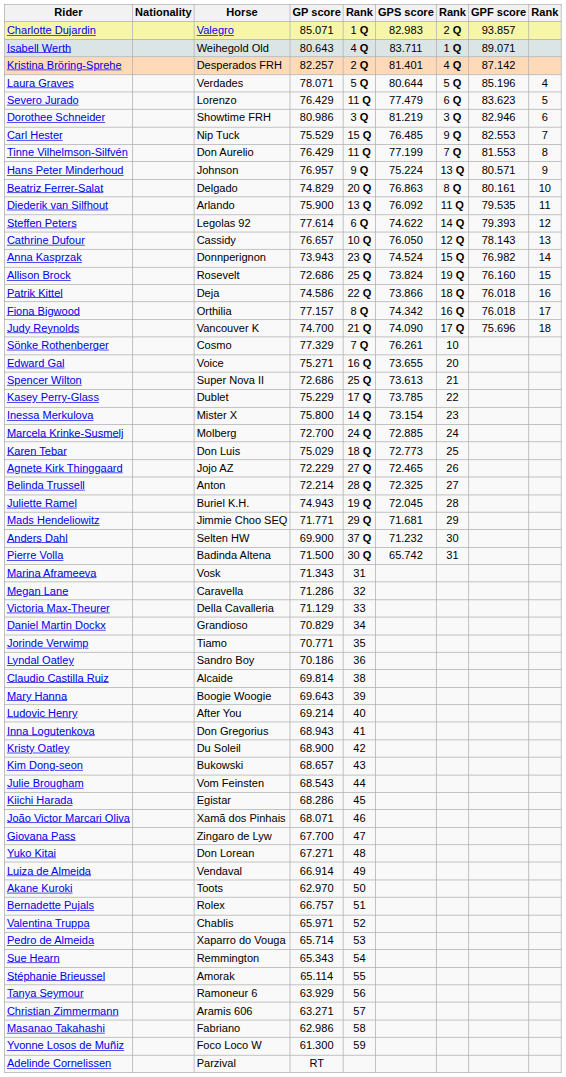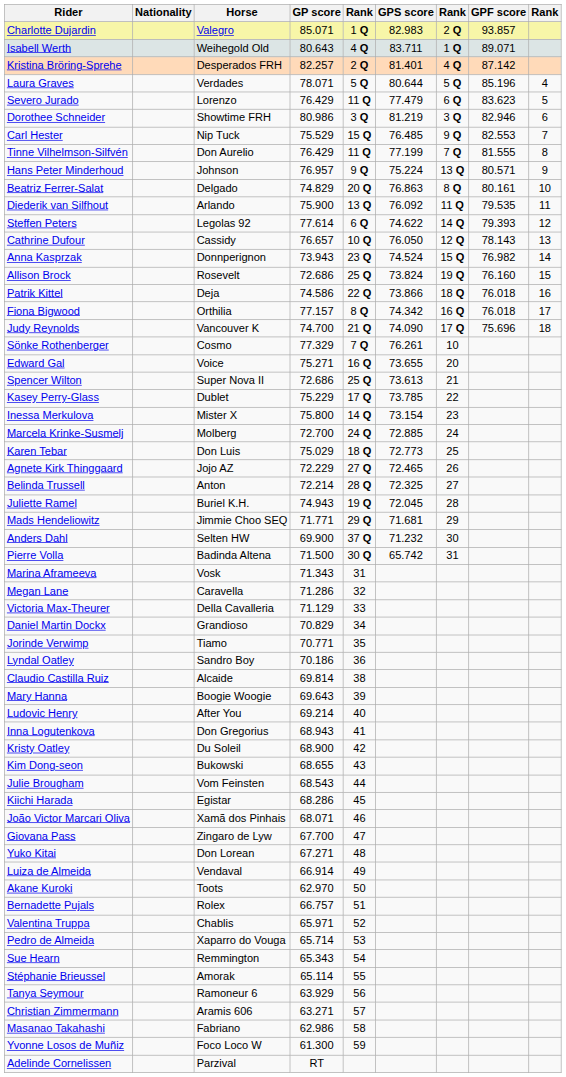(499, 153) 81.553 -> (499, 153) 81.555
(317, 766) 68.657 -> (317, 766) 68.655
